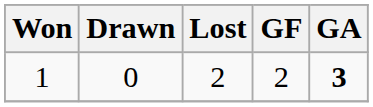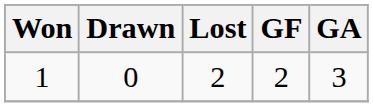(339, 76) bold -> (339, 76) normal
